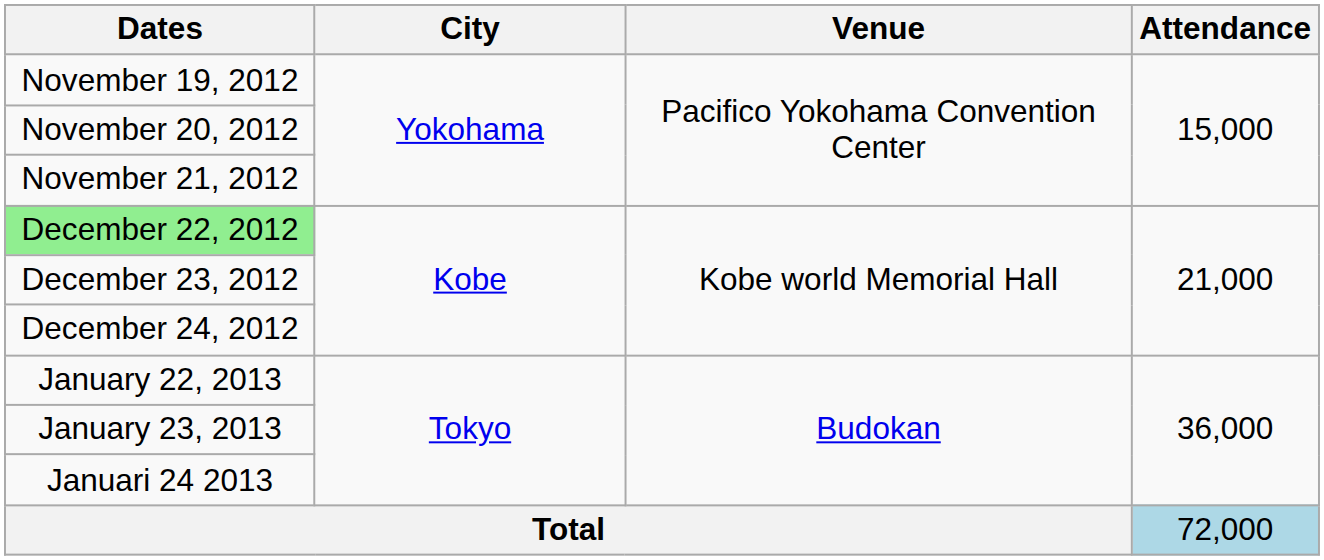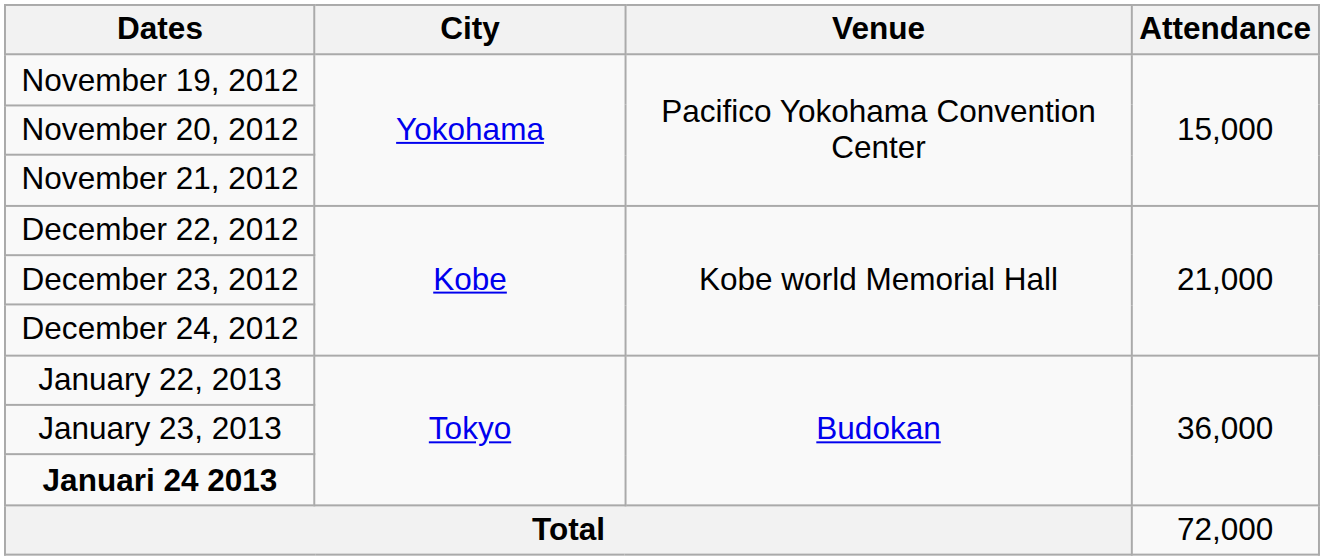(160, 229) lightgreen background -> (160, 229) no background
(160, 479) normal -> (160, 479) bold
(1225, 529) lightblue background -> (1225, 529) no background
